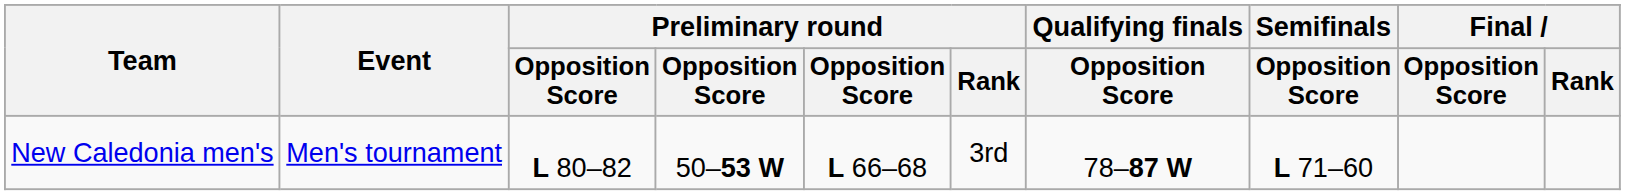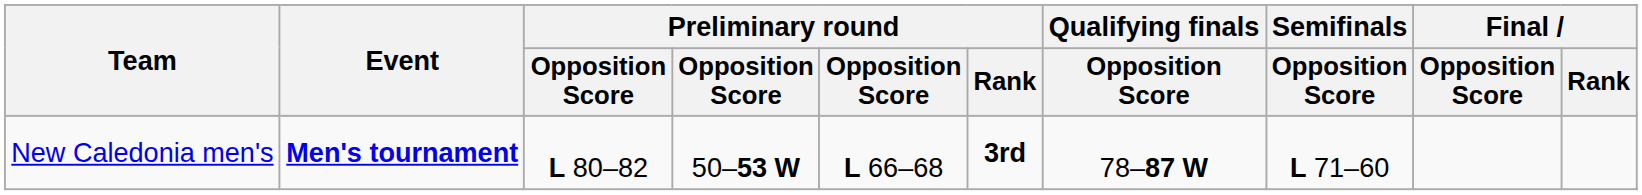(394, 153) normal -> (402, 153) bold
(989, 153) normal -> (1005, 153) bold
